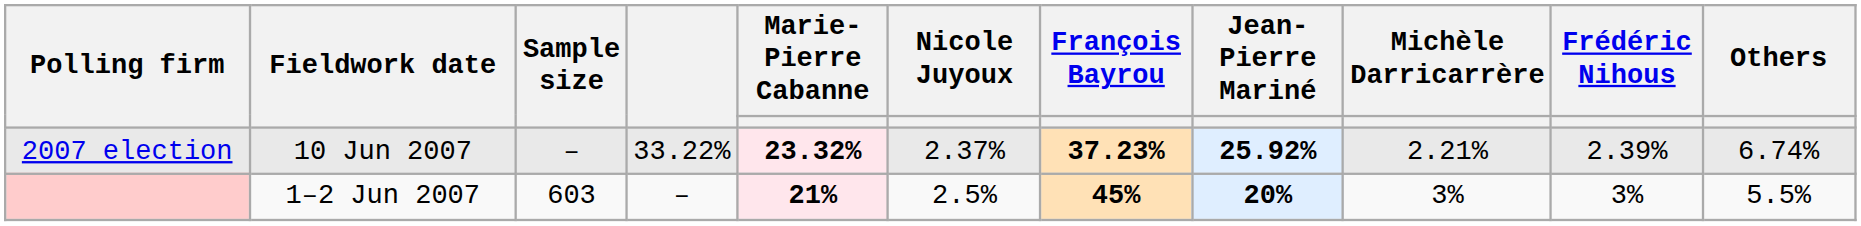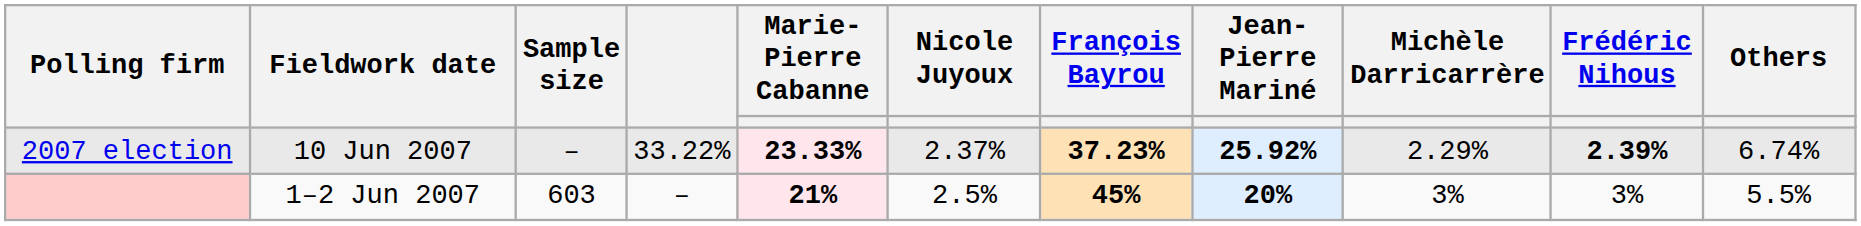(813, 151) 23.32% -> (813, 151) 23.33%
(1447, 151) 2.21% -> (1447, 151) 2.29%
(1627, 151) normal -> (1627, 151) bold
